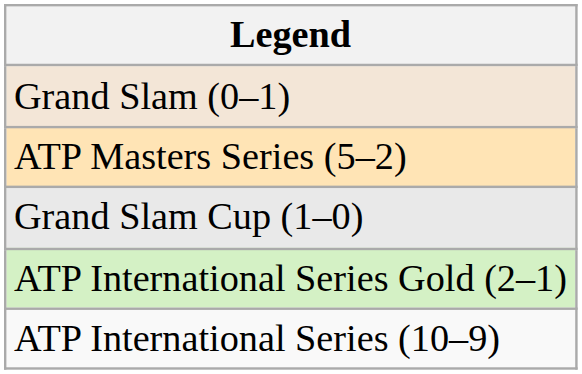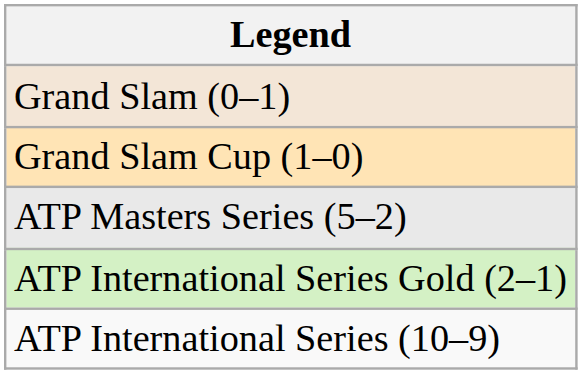(210, 156) ATP Masters Series (5–2) -> (189, 156) Grand Slam Cup (1–0)
(189, 216) Grand Slam Cup (1–0) -> (210, 216) ATP Masters Series (5–2)
